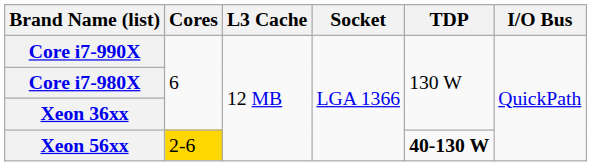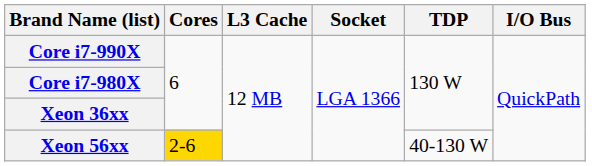(449, 144) bold -> (449, 144) normal
